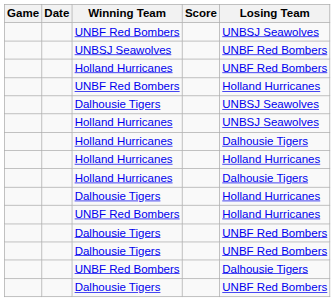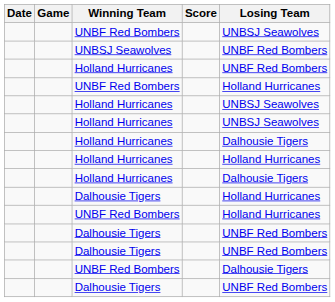columns swapped: (23, 13) <-> (57, 13)
(118, 104) Dalhousie Tigers -> (124, 104) Holland Hurricanes
